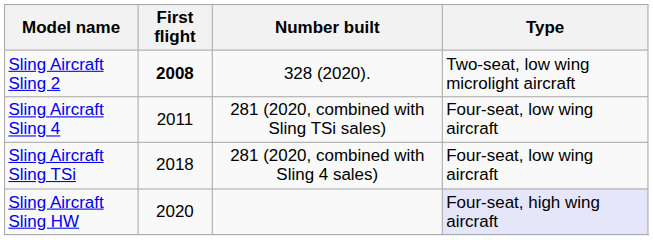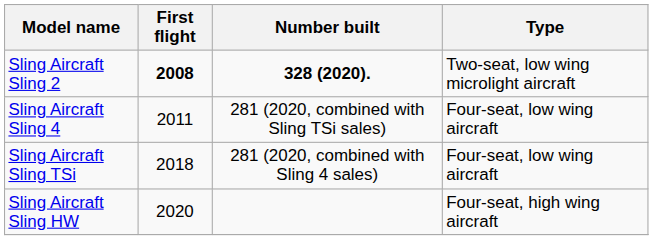(327, 73) normal -> (327, 73) bold
(523, 211) lavender background -> (523, 211) no background
